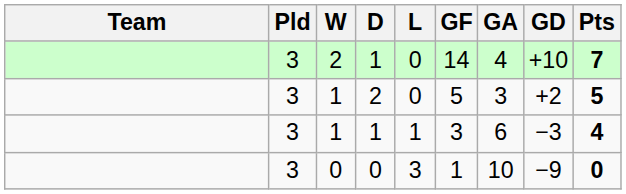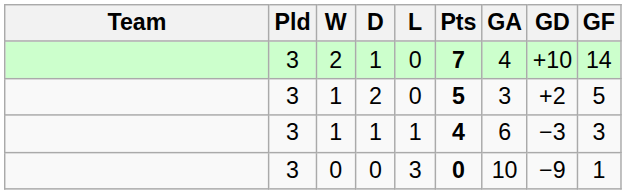columns swapped: (456, 22) <-> (597, 22)
